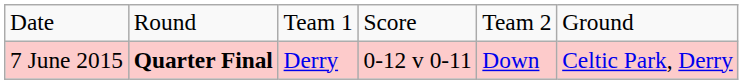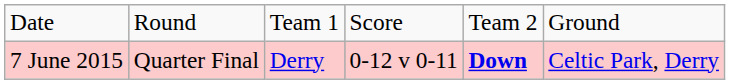(203, 60) bold -> (196, 60) normal
(511, 60) normal -> (498, 60) bold
